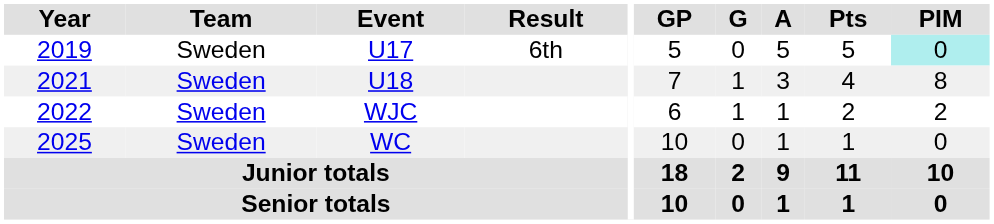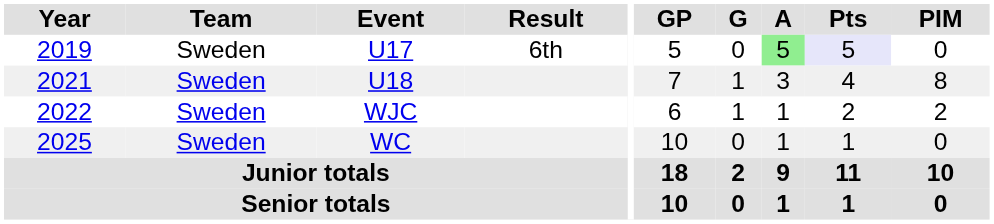(783, 49) no background -> (783, 49) lightgreen background
(848, 49) no background -> (848, 49) lavender background
(941, 49) paleturquoise background -> (941, 49) no background
